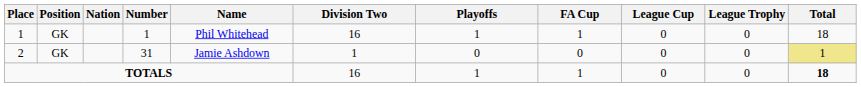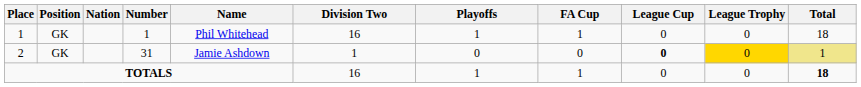(663, 53) normal -> (663, 53) bold
(747, 53) no background -> (747, 53) gold background
